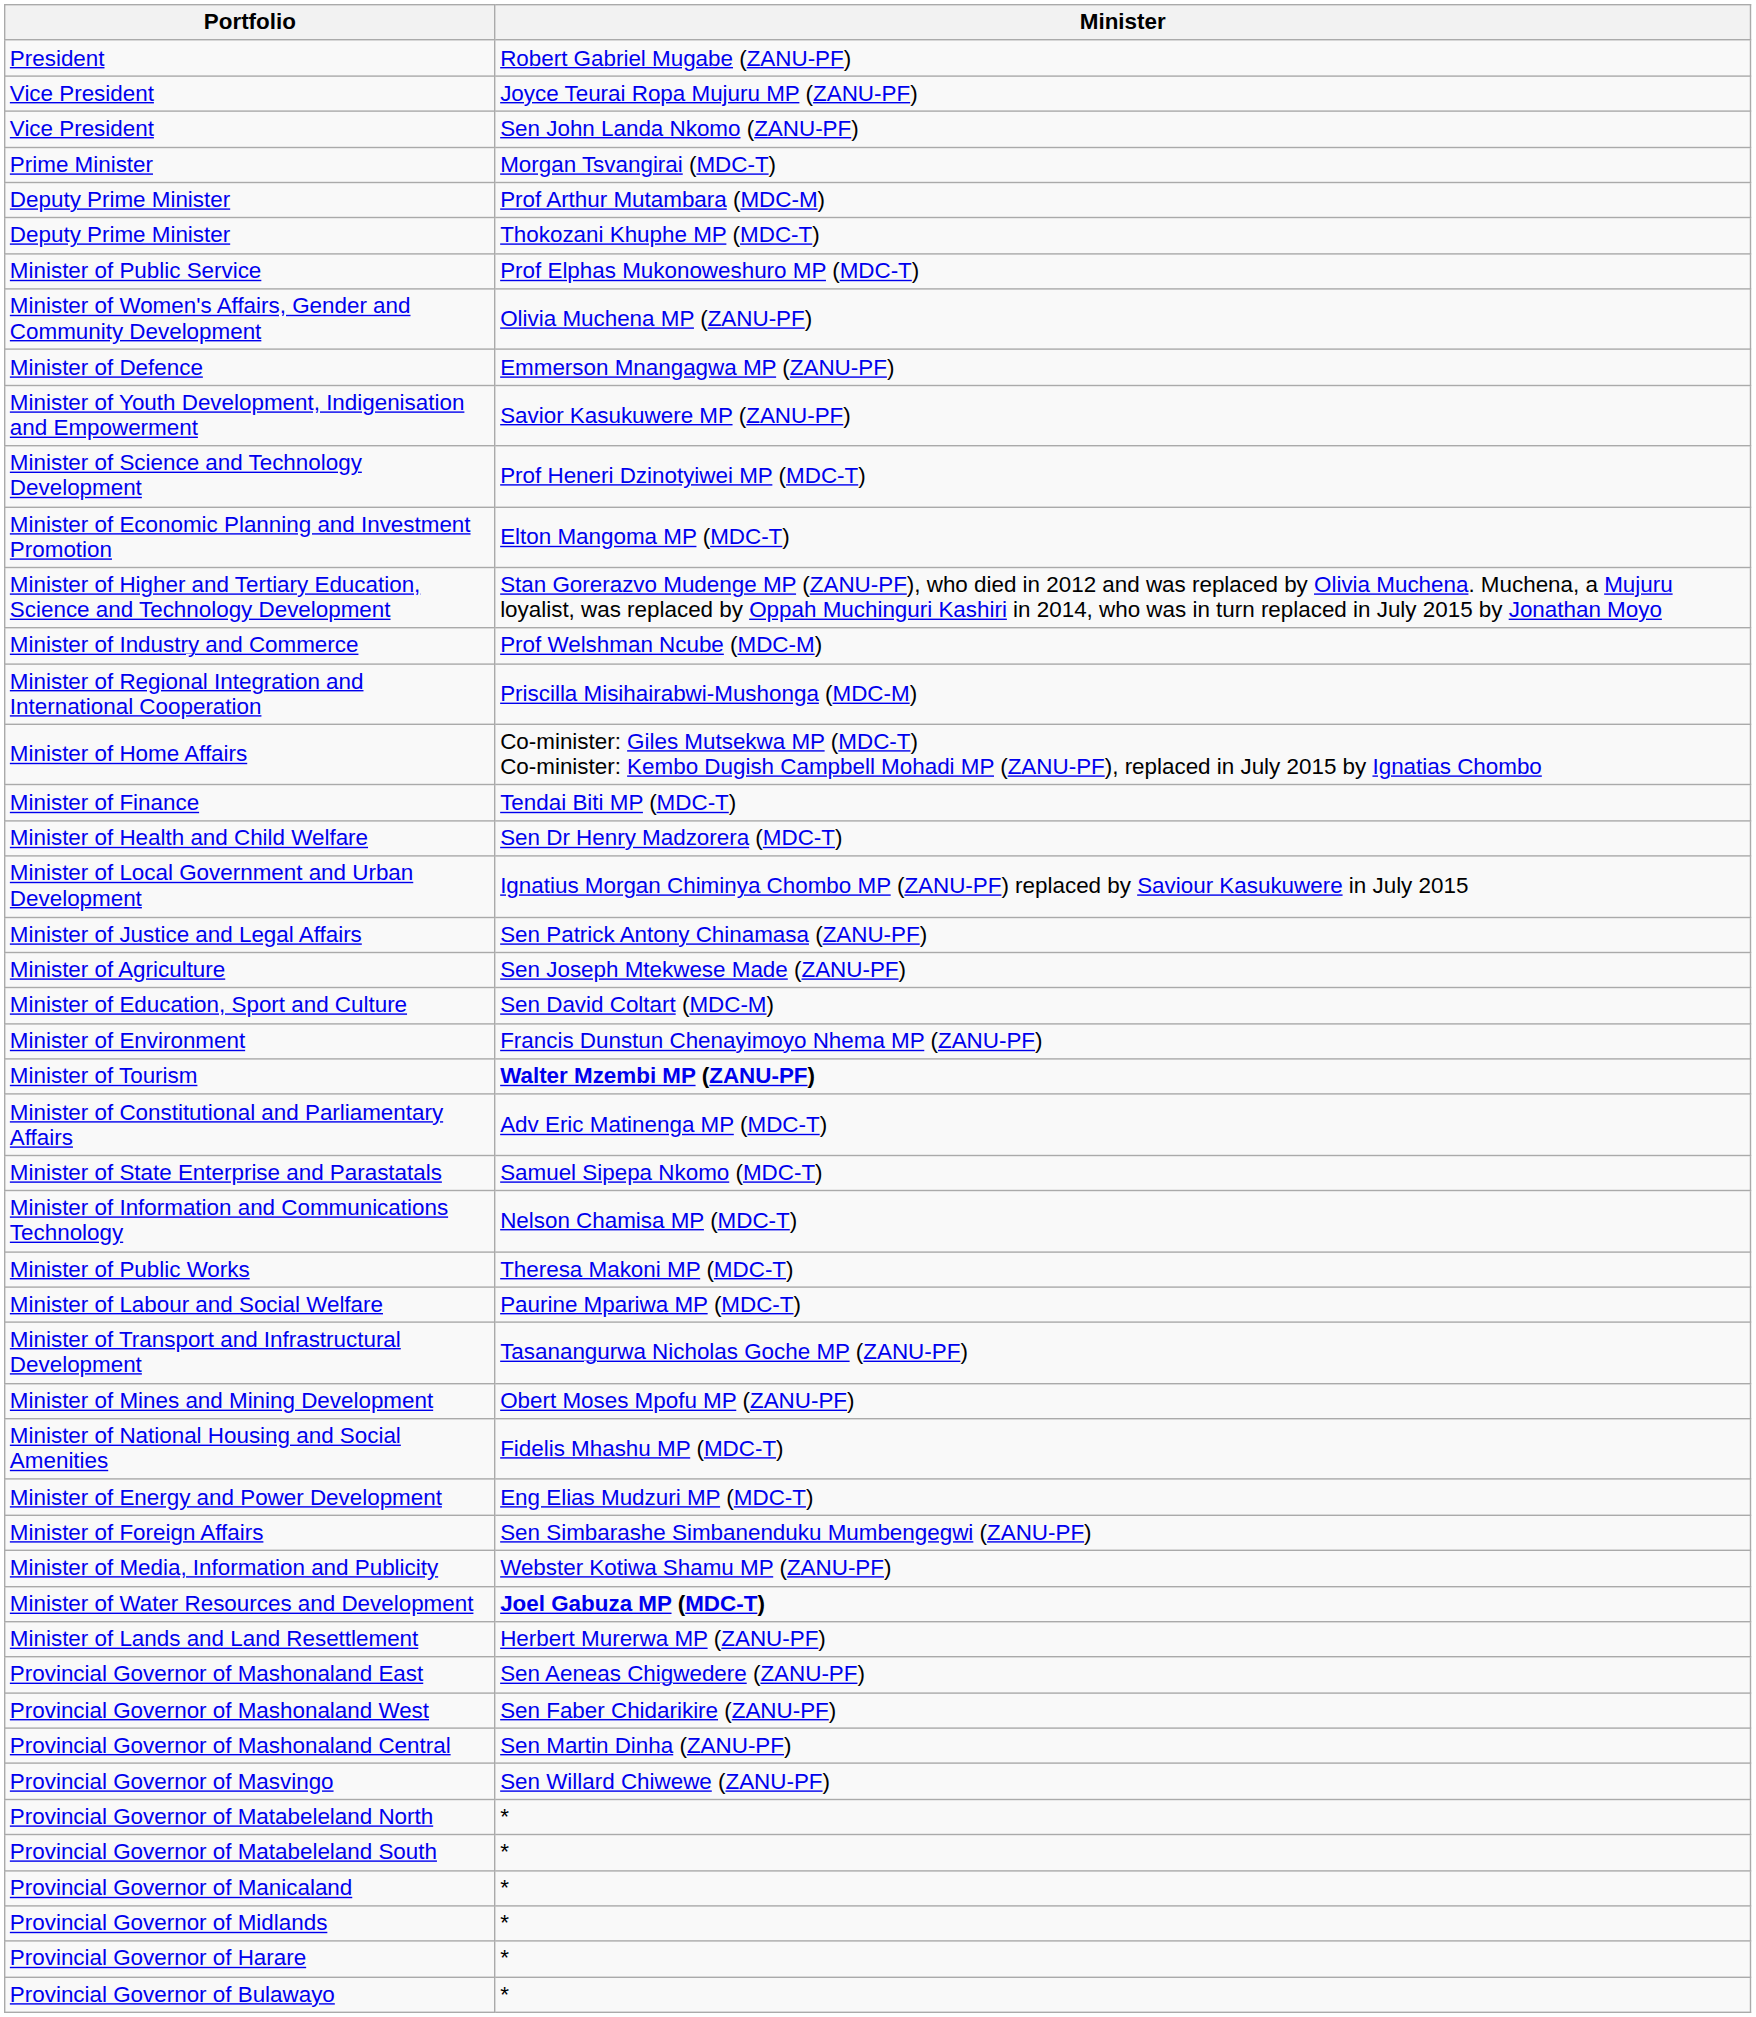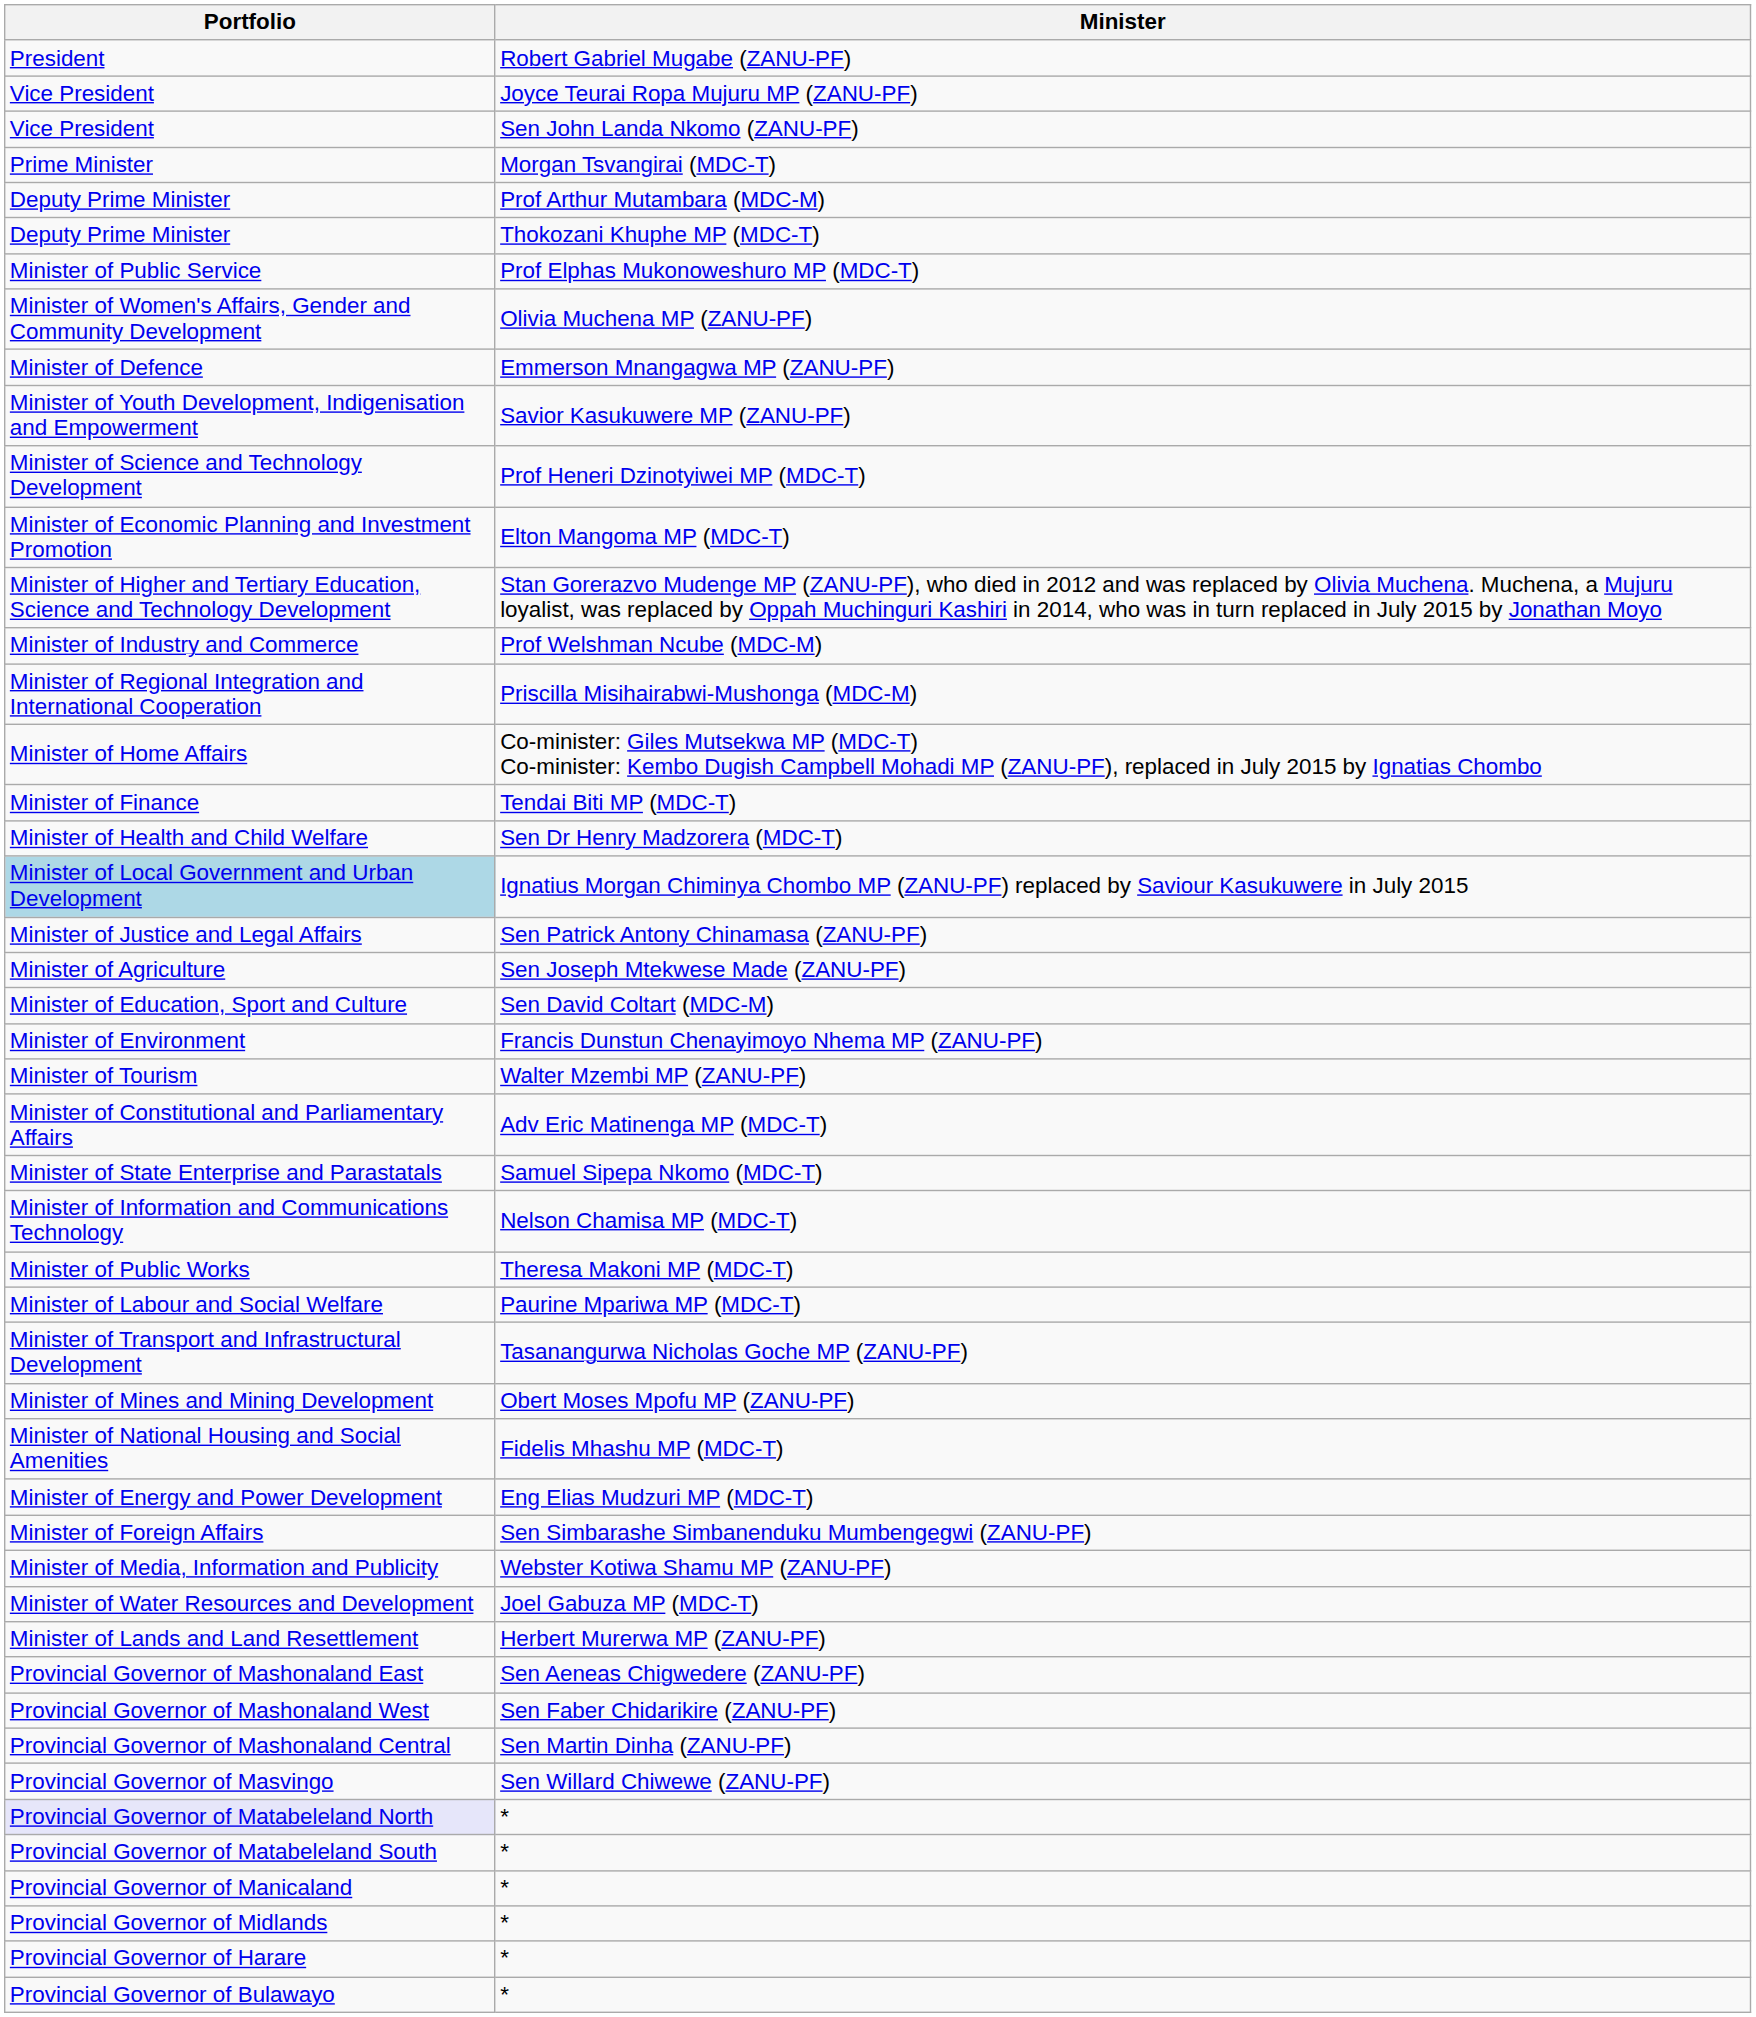(212, 886) no background -> (212, 886) lightblue background
(658, 1076) bold -> (653, 1076) normal
(632, 1603) bold -> (629, 1603) normal
(222, 1816) no background -> (222, 1816) lavender background
